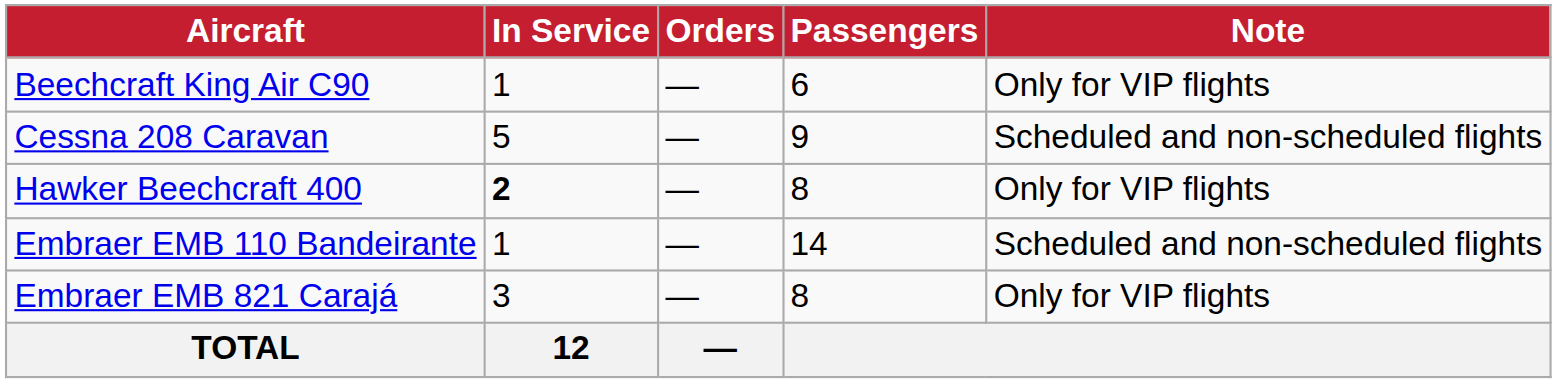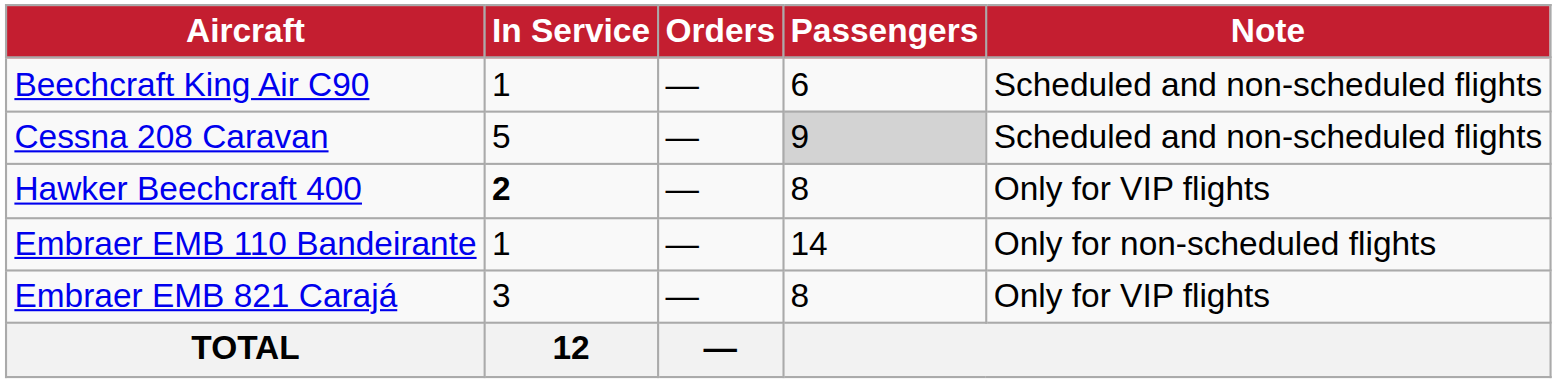(1268, 85) Only for VIP flights -> (1268, 85) Scheduled and non-scheduled flights
(884, 138) no background -> (884, 138) lightgrey background
(1268, 244) Scheduled and non-scheduled flights -> (1268, 244) Only for non-scheduled flights
